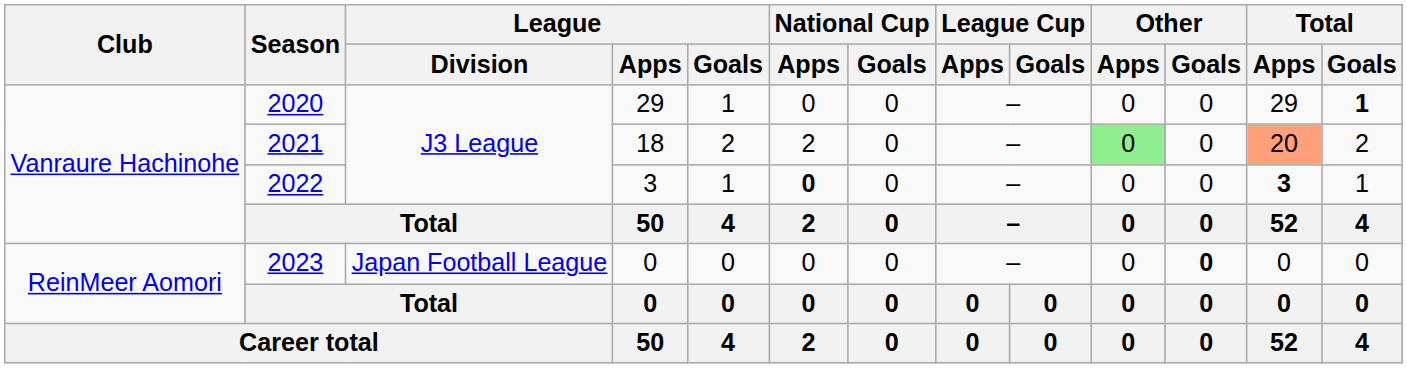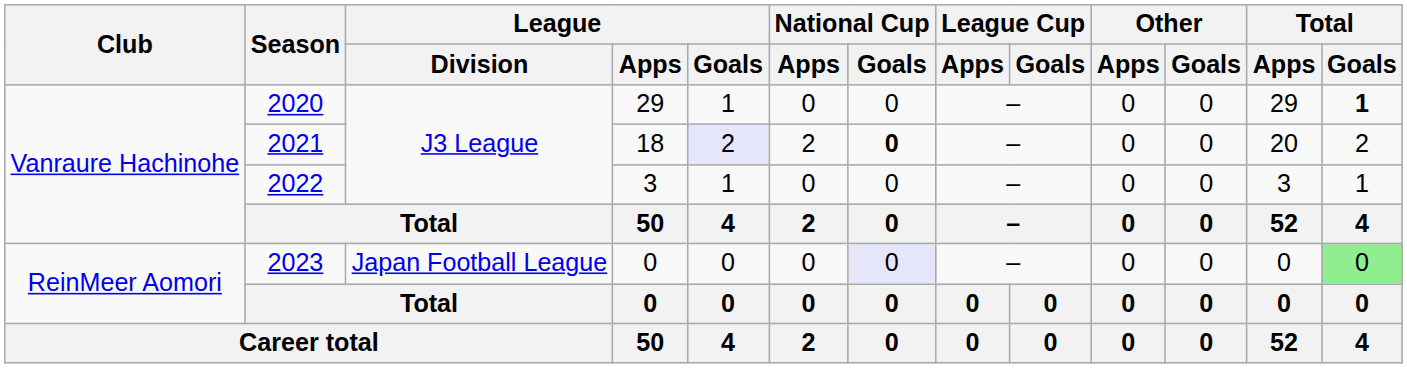(728, 143) no background -> (728, 143) lavender background
(892, 143) normal -> (892, 143) bold
(1128, 143) lightgreen background -> (1128, 143) no background
(1284, 143) lightsalmon background -> (1284, 143) no background
(809, 183) bold -> (809, 183) normal
(1284, 183) bold -> (1284, 183) normal
(892, 263) no background -> (892, 263) lavender background
(1206, 263) bold -> (1206, 263) normal
(1362, 263) no background -> (1362, 263) lightgreen background
